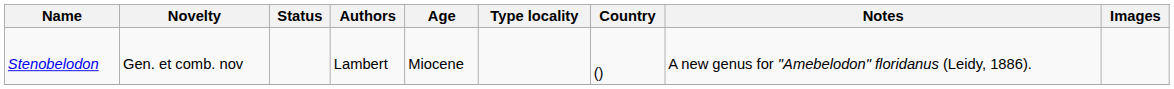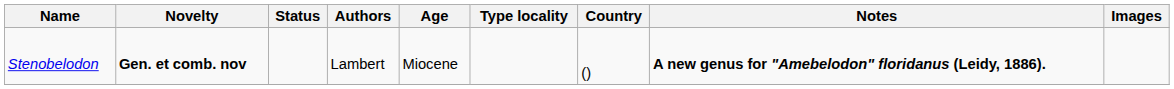(183, 64) normal -> (183, 64) bold
(850, 64) normal -> (849, 64) bold
